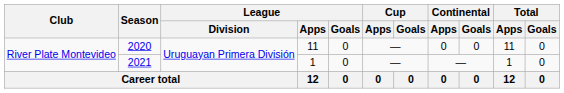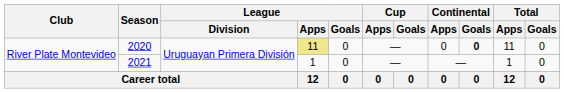(313, 46) no background -> (313, 46) khaki background
(476, 46) normal -> (476, 46) bold
